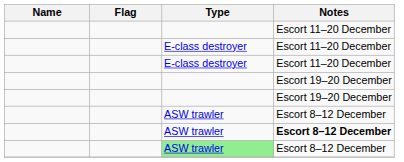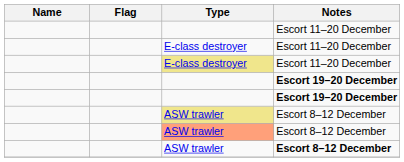(205, 64) no background -> (205, 64) khaki background
(334, 81) normal -> (337, 81) bold
(334, 98) normal -> (337, 98) bold
(194, 115) no background -> (194, 115) khaki background
(194, 132) no background -> (194, 132) lightsalmon background
(334, 132) bold -> (331, 132) normal
(194, 149) lightgreen background -> (194, 149) no background
(331, 149) normal -> (334, 149) bold
